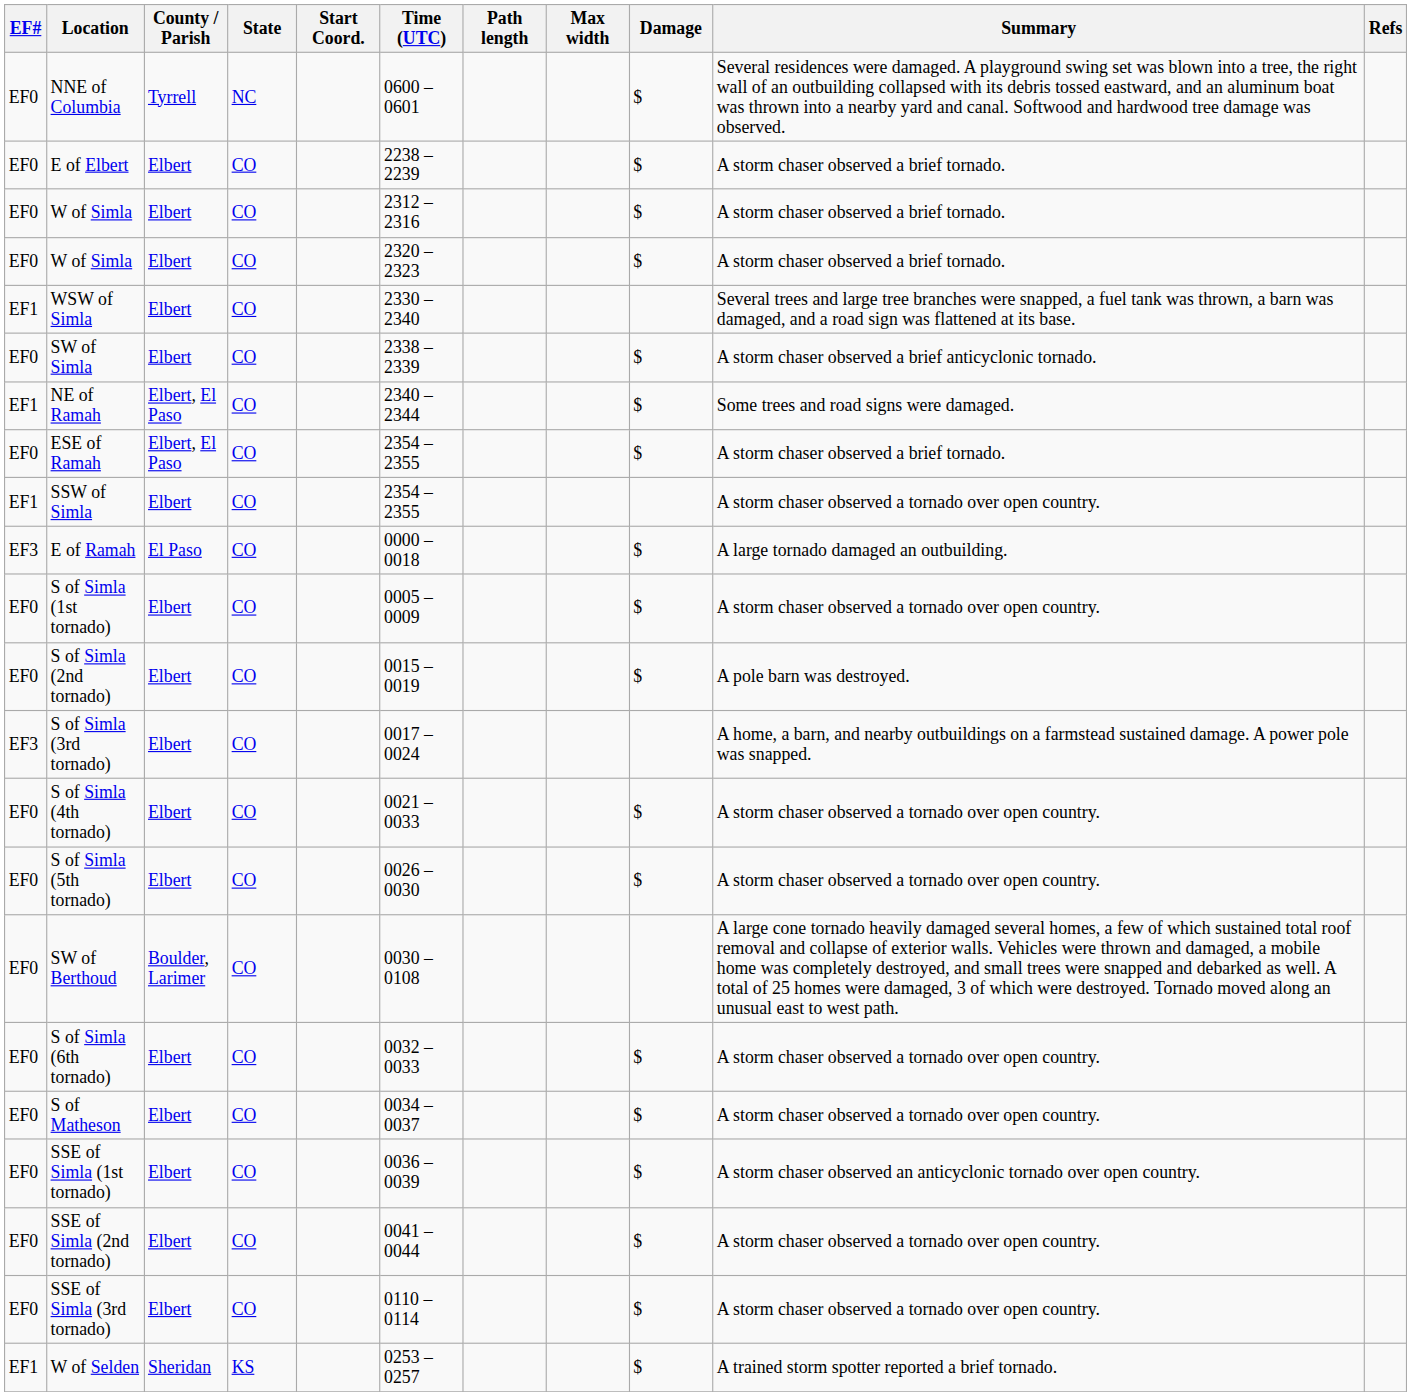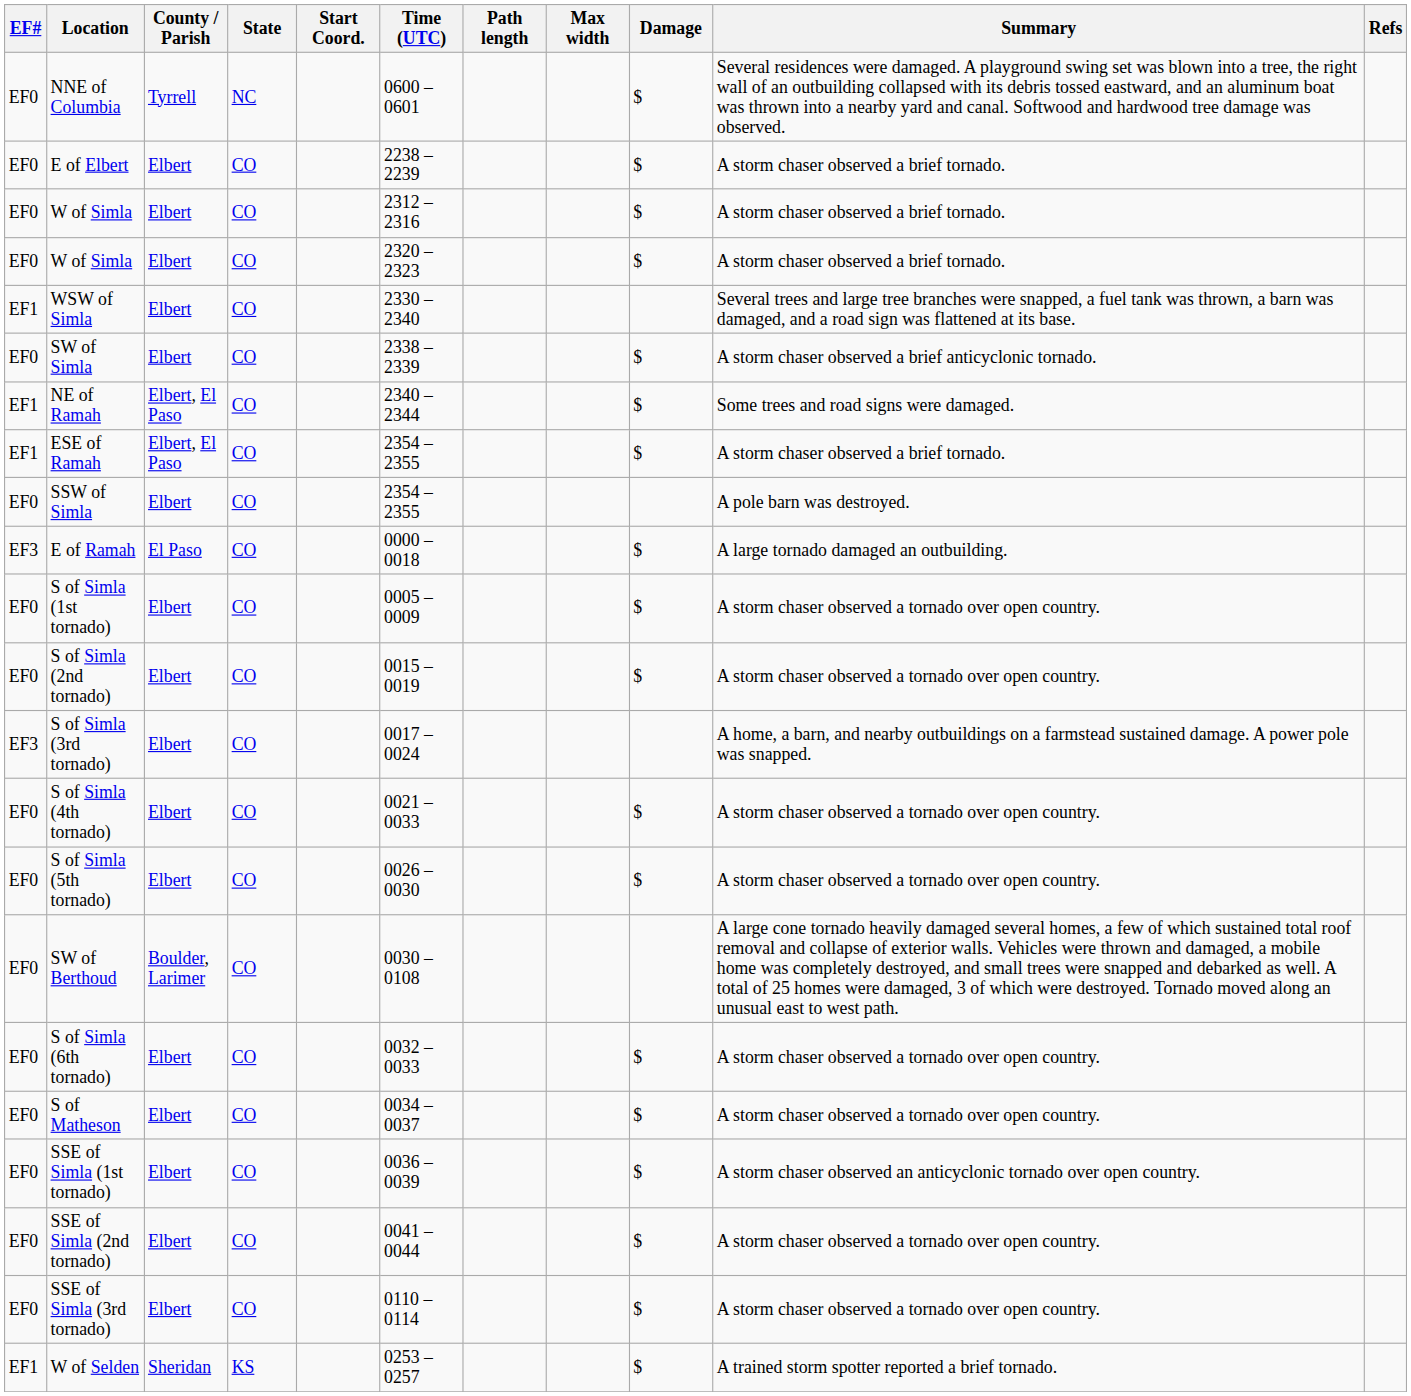(23, 453) EF0 -> (23, 453) EF1
(23, 501) EF1 -> (23, 501) EF0
(908, 501) A storm chaser observed a tornado over open country. -> (813, 501) A pole barn was destroyed.
(813, 676) A pole barn was destroyed. -> (908, 676) A storm chaser observed a tornado over open country.
